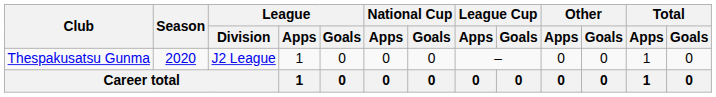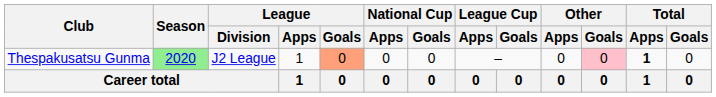(181, 59) no background -> (181, 59) lightgreen background
(342, 59) no background -> (342, 59) lightsalmon background
(604, 59) no background -> (604, 59) pink background
(647, 59) normal -> (647, 59) bold
